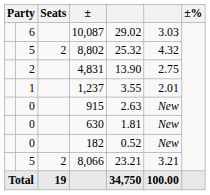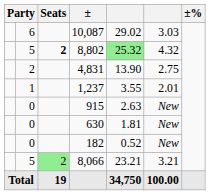(63, 50) normal -> (63, 50) bold
(128, 50) no background -> (128, 50) lightgreen background
(63, 161) no background -> (63, 161) lightgreen background
